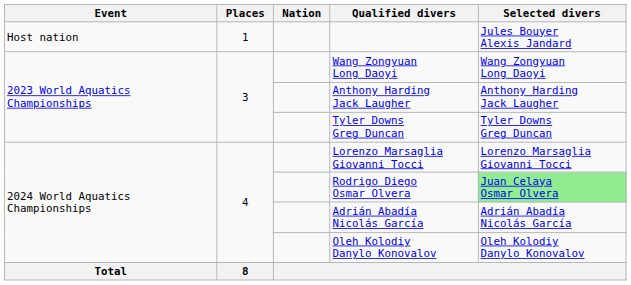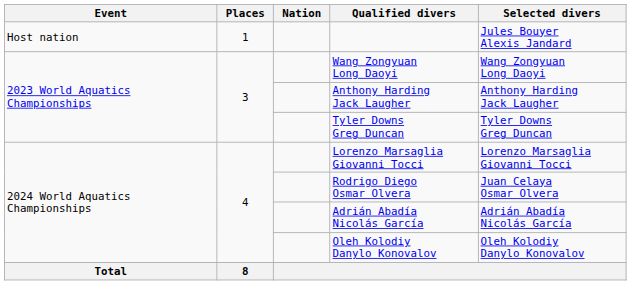(520, 187) lightgreen background -> (520, 187) no background
